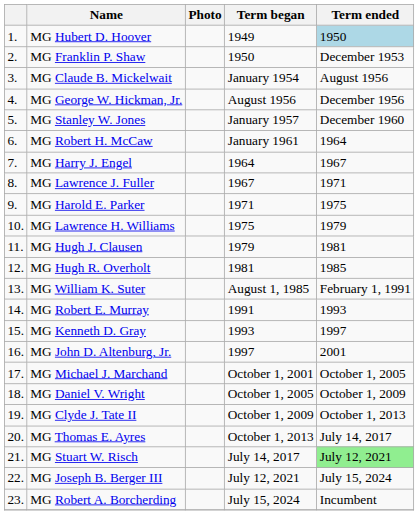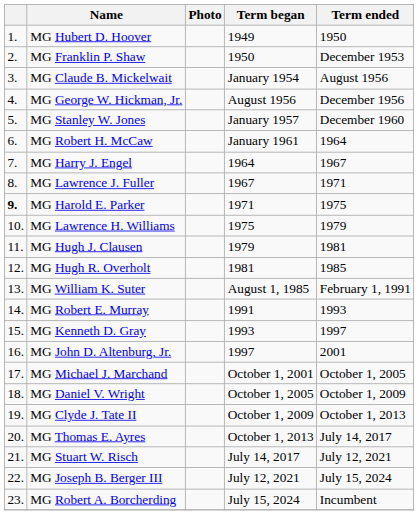(333, 36) lightblue background -> (333, 36) no background
(12, 204) normal -> (12, 204) bold
(356, 457) lightgreen background -> (356, 457) no background
